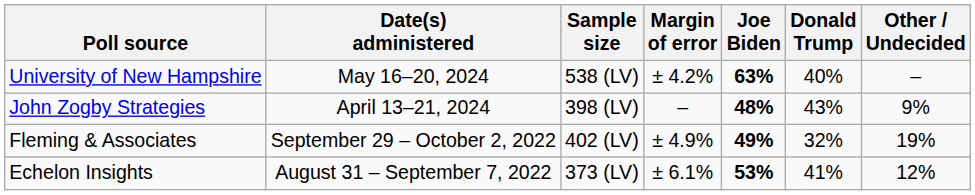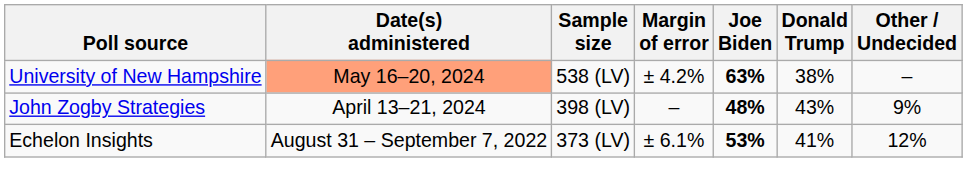(413, 76) no background -> (409, 76) lightsalmon background
(823, 76) 40% -> (815, 76) 38%
- row: (103, 141)
